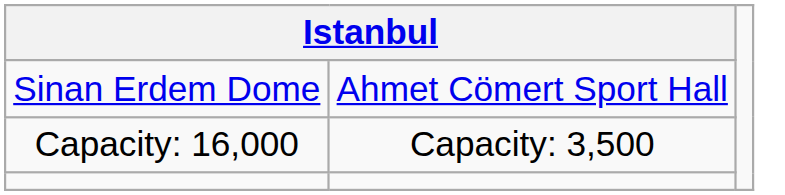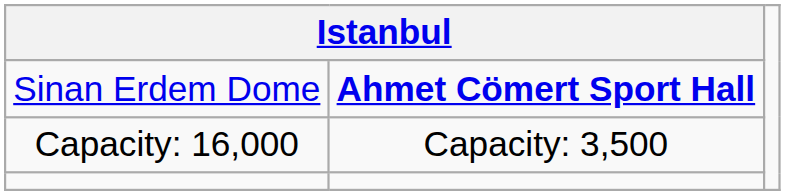(532, 88) normal -> (546, 88) bold
